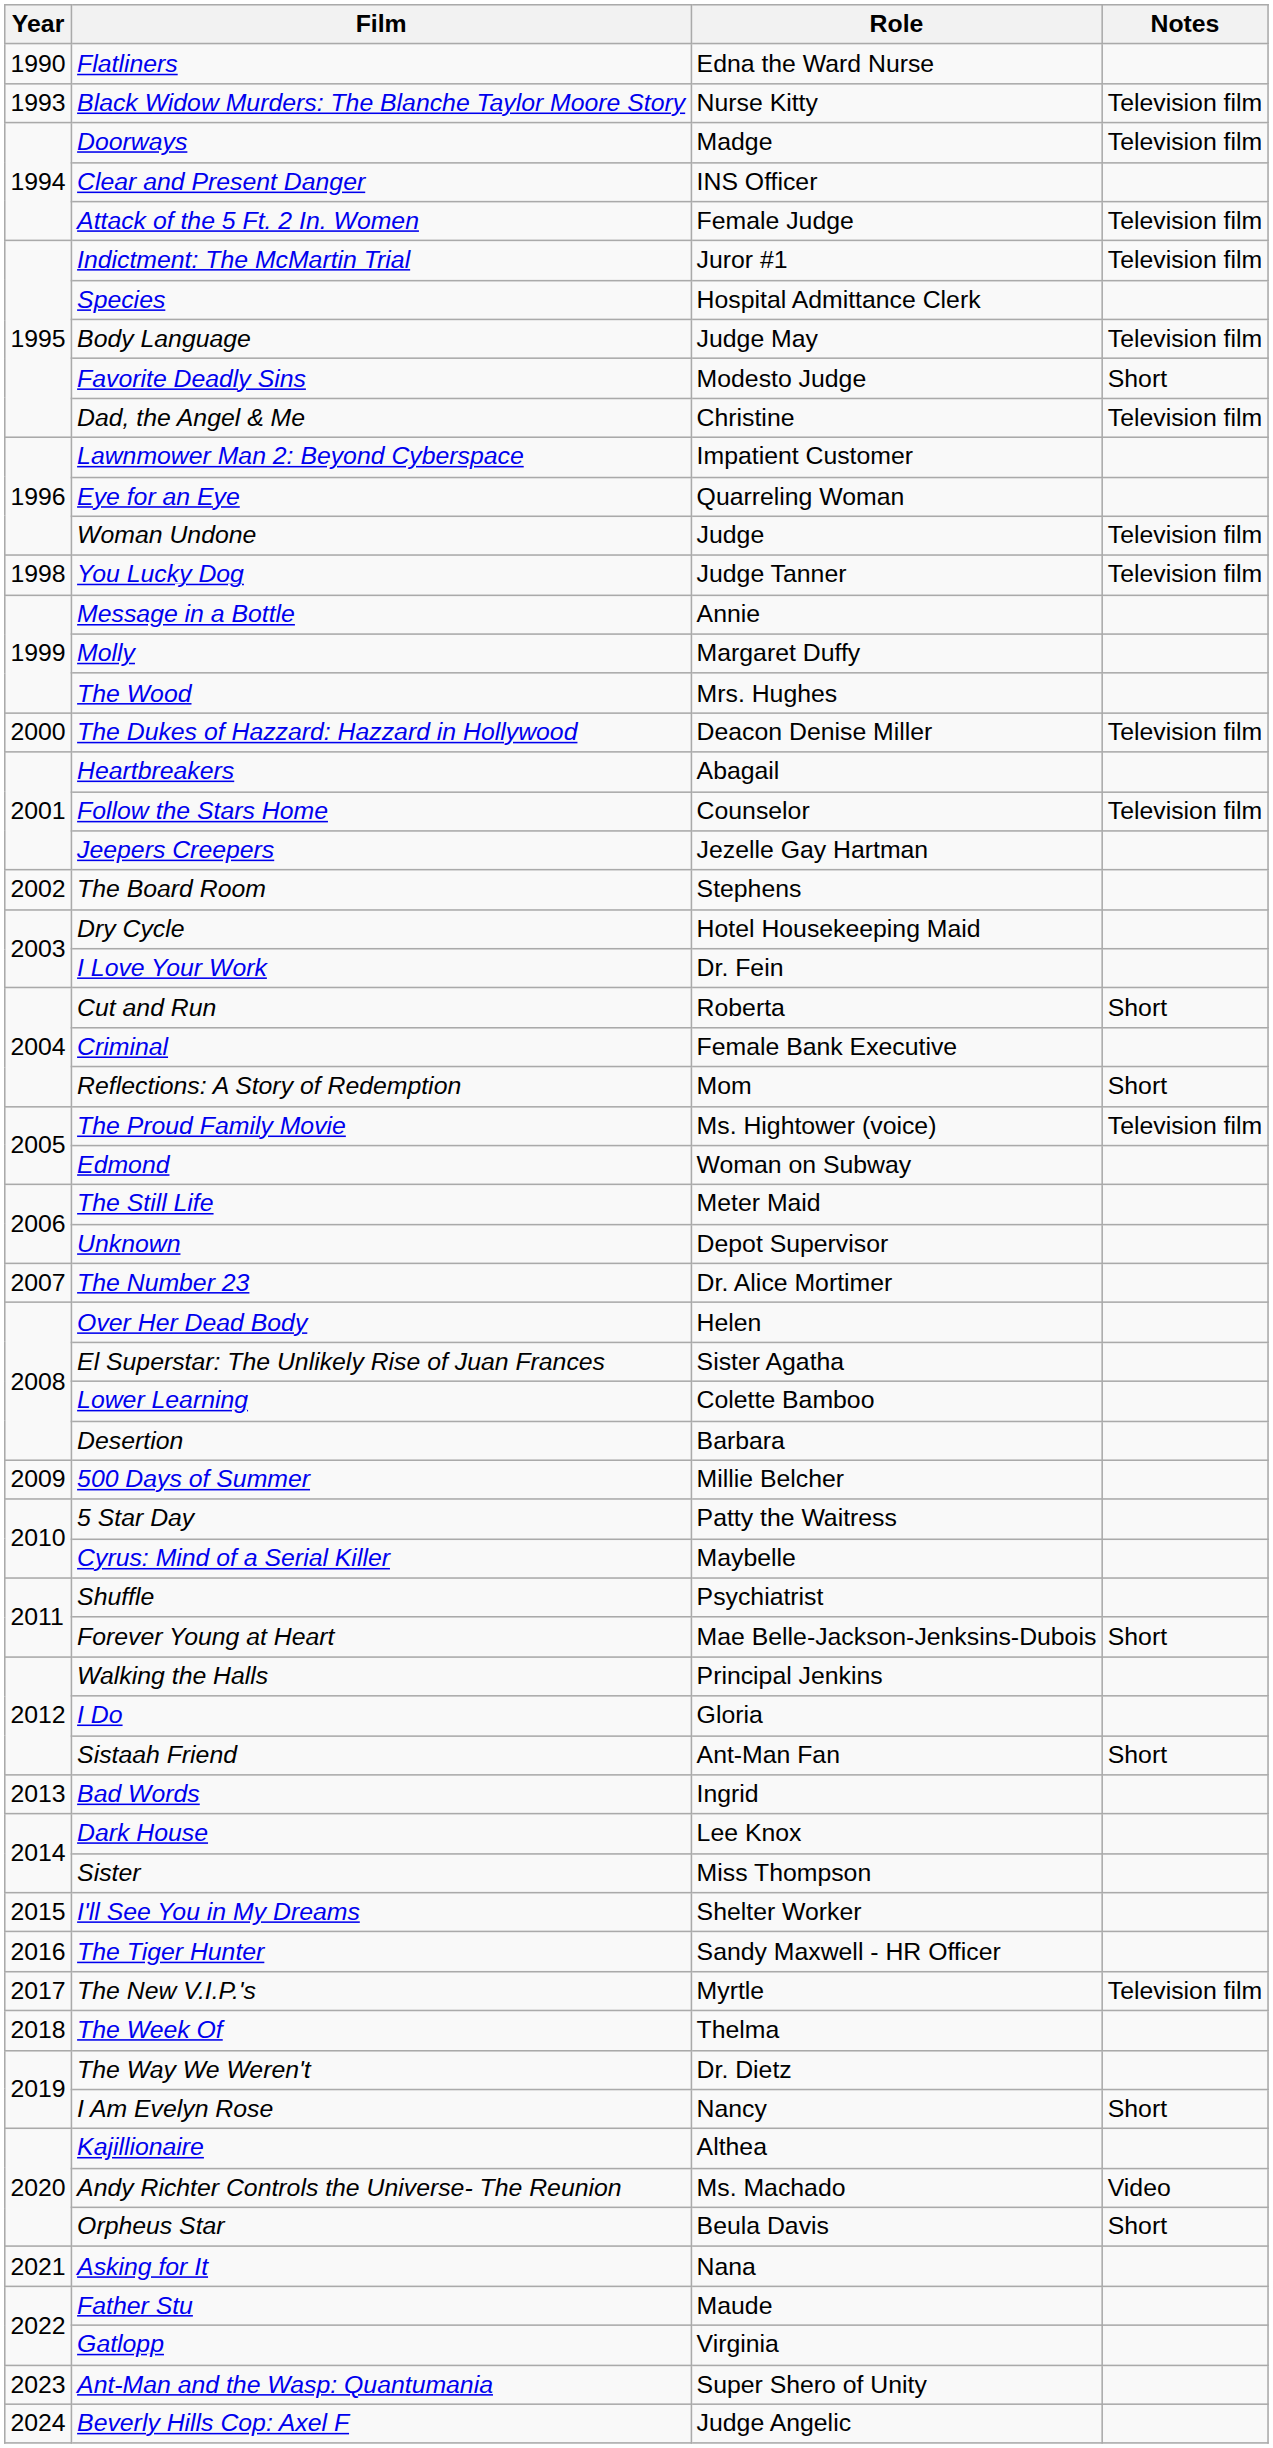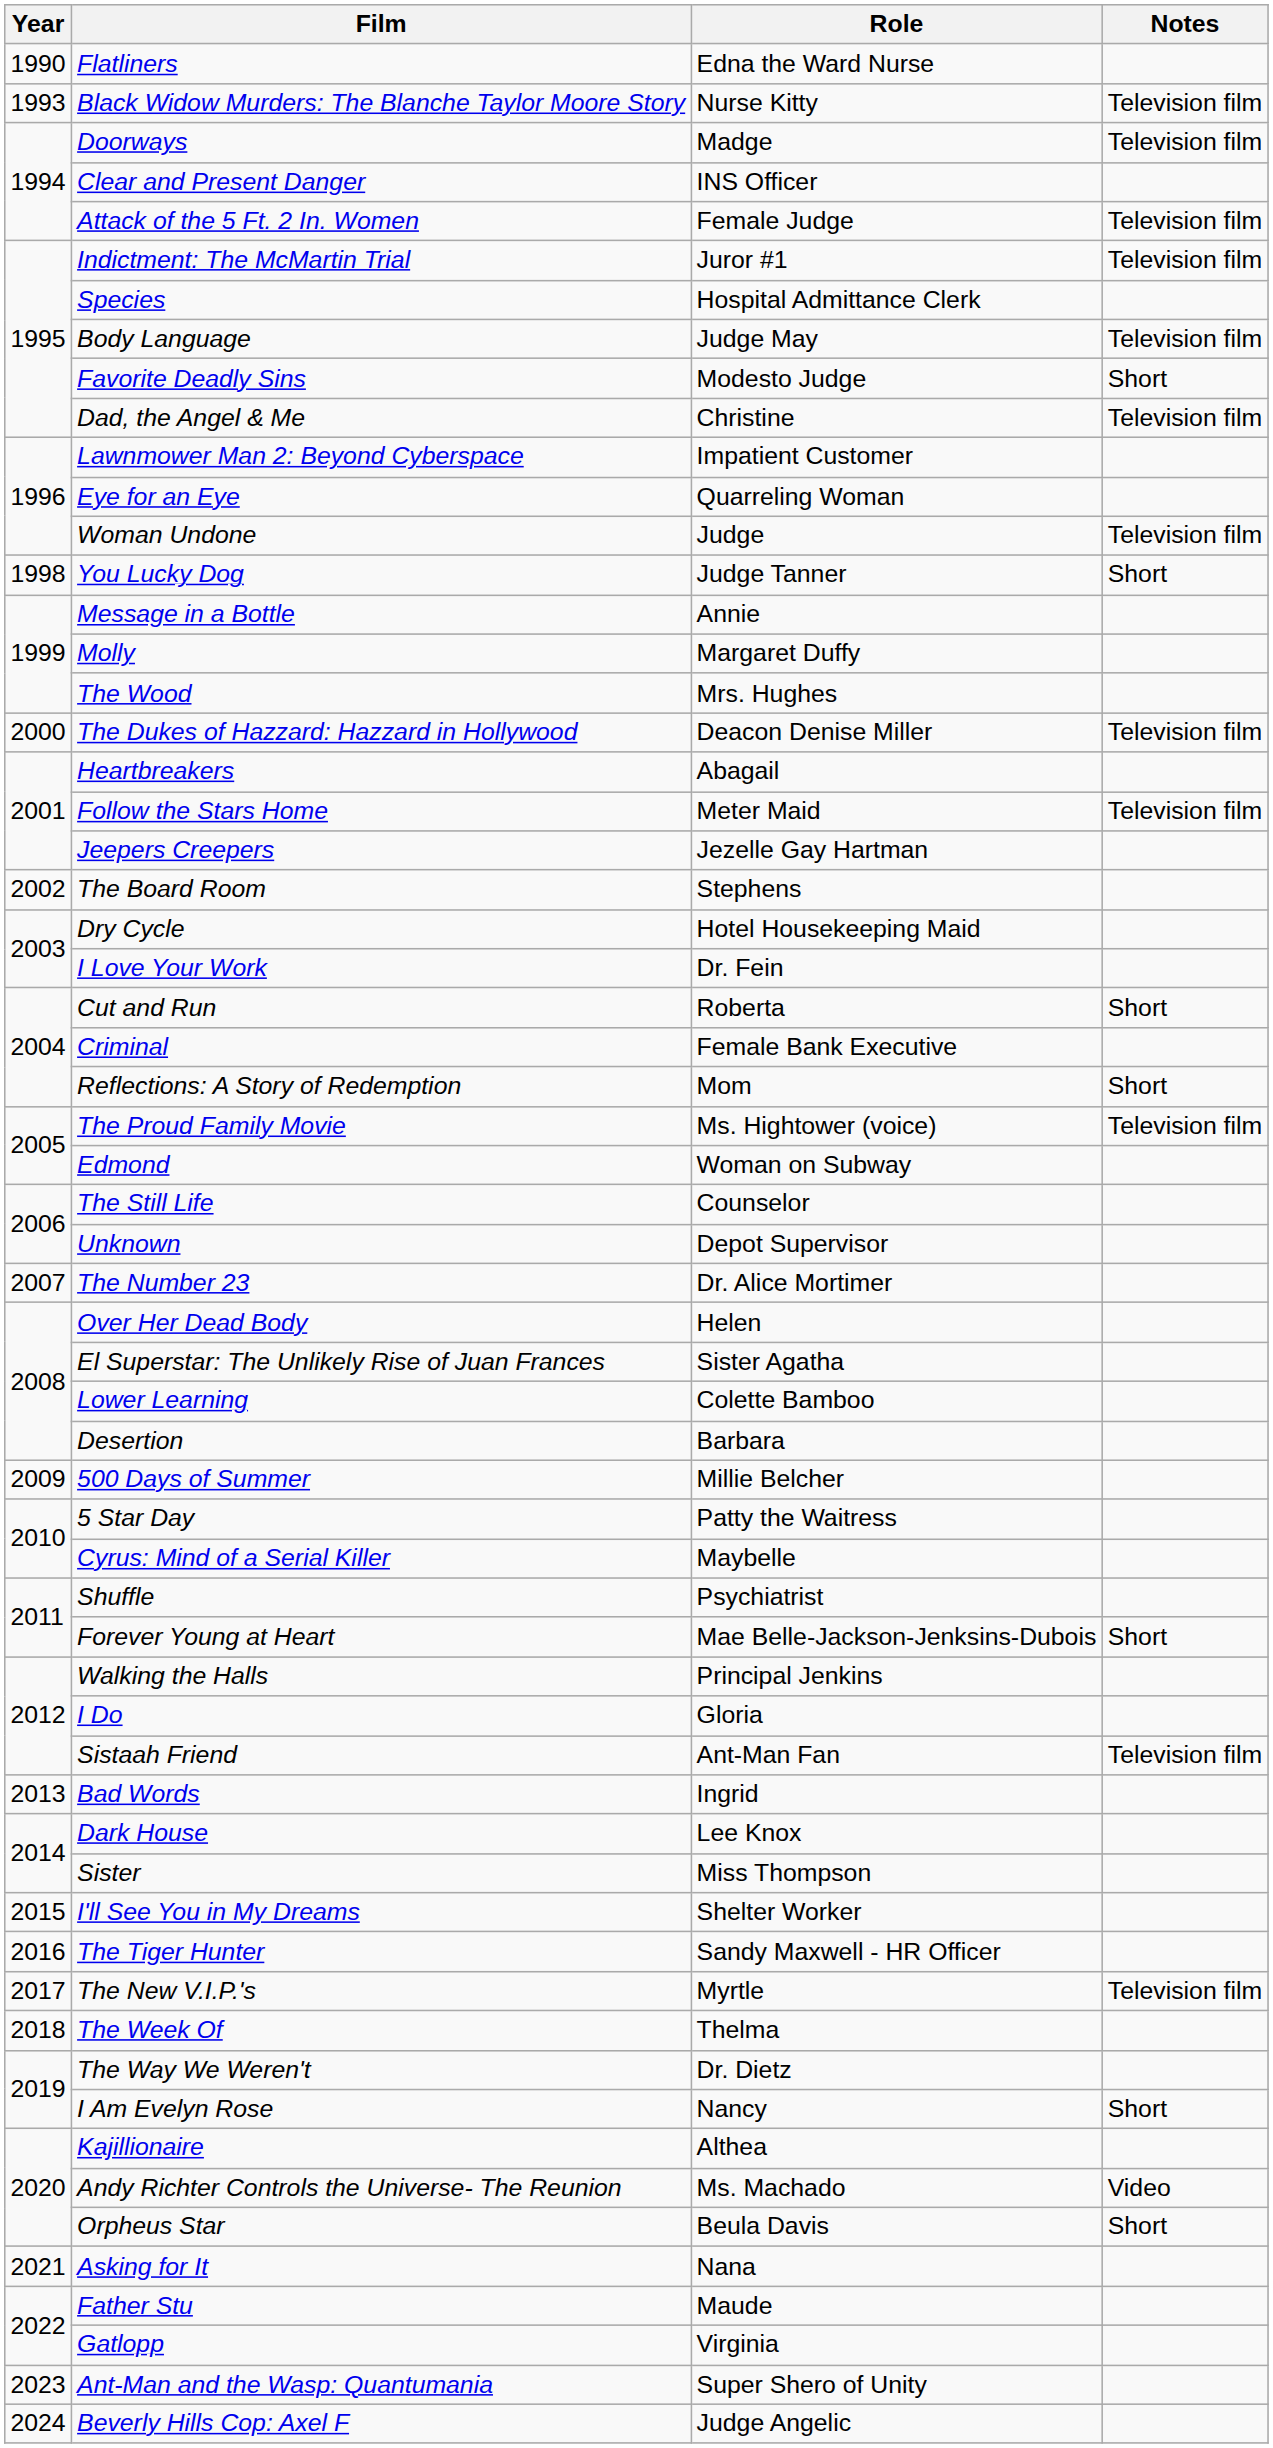(1185, 574) Television film -> (1137, 574) Short
(753, 810) Counselor -> (759, 810) Meter Maid
(759, 1204) Meter Maid -> (753, 1204) Counselor
(1137, 1754) Short -> (1185, 1754) Television film
